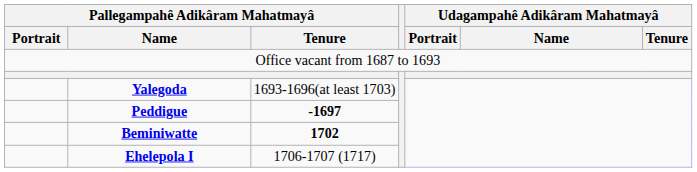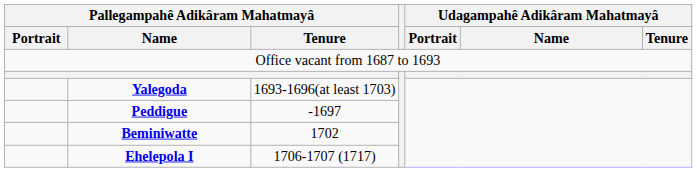(325, 111) bold -> (325, 111) normal
(325, 133) bold -> (325, 133) normal
